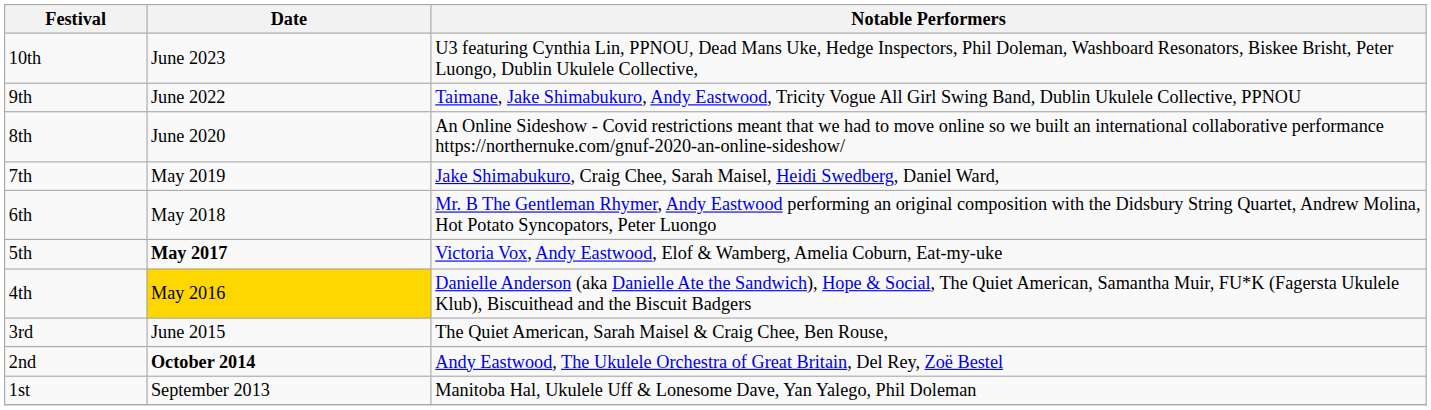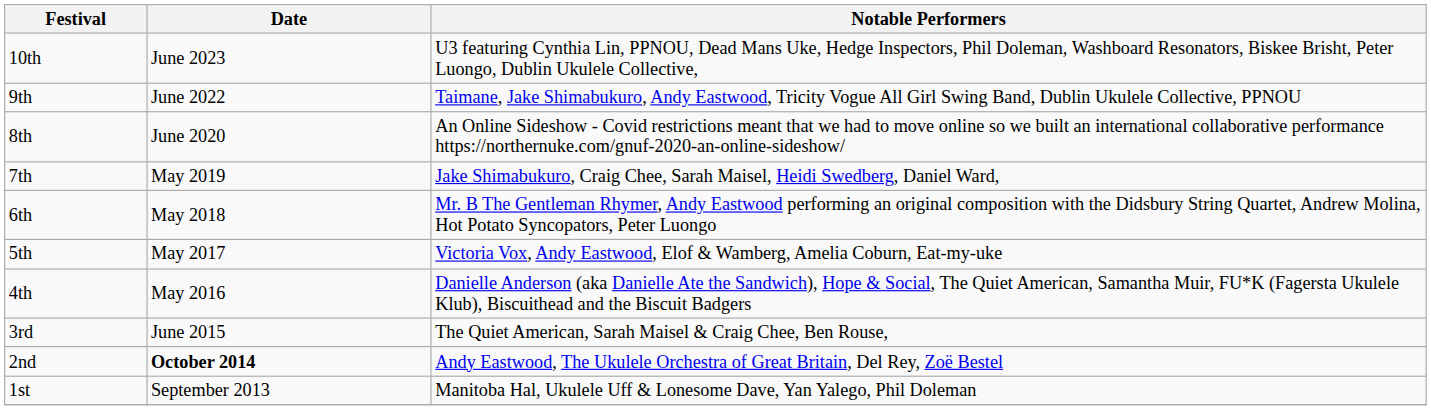(189, 254) bold -> (188, 254) normal
(188, 293) gold background -> (188, 293) no background
